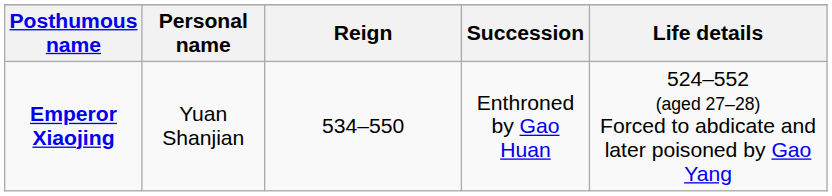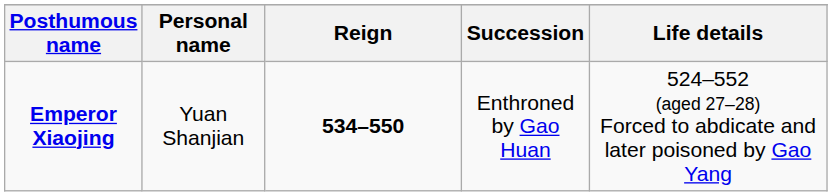(363, 126) normal -> (363, 126) bold
